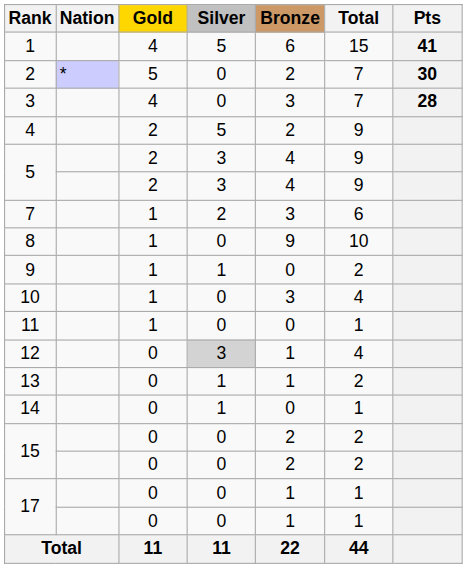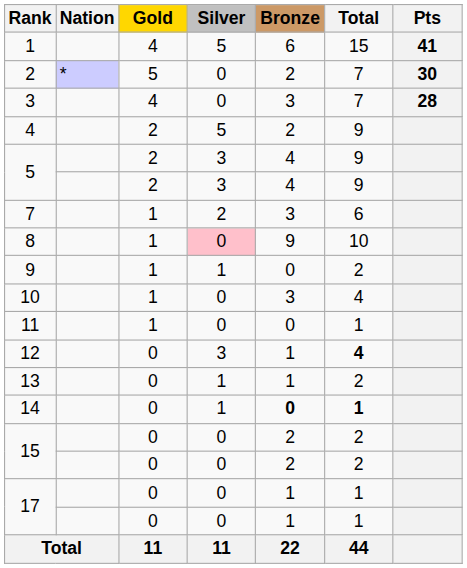(221, 241) no background -> (221, 241) pink background
(221, 353) lightgrey background -> (221, 353) no background
(359, 353) normal -> (359, 353) bold
(290, 409) normal -> (290, 409) bold
(359, 409) normal -> (359, 409) bold
